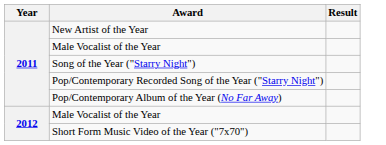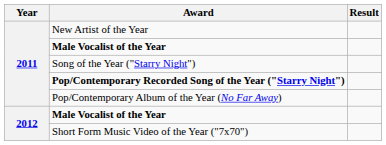(106, 47) normal -> (109, 47) bold
(188, 81) normal -> (198, 81) bold
(106, 115) normal -> (109, 115) bold
